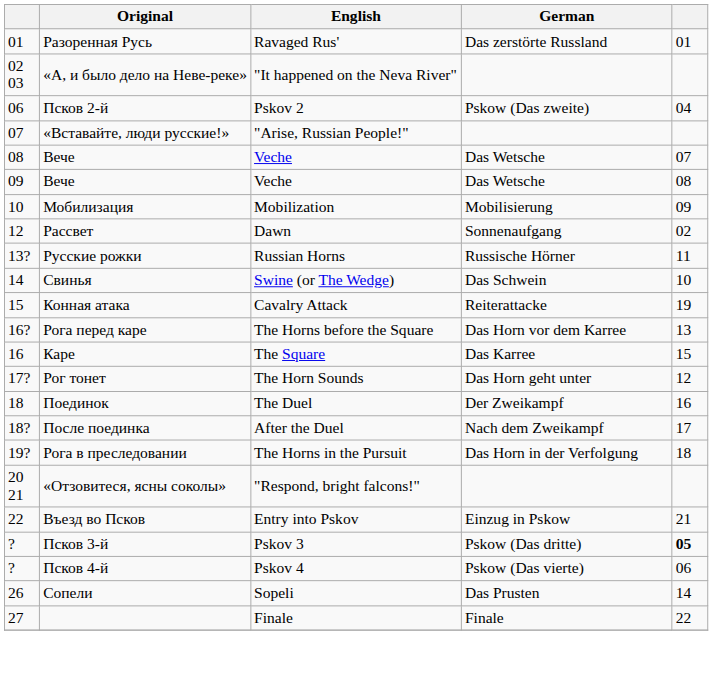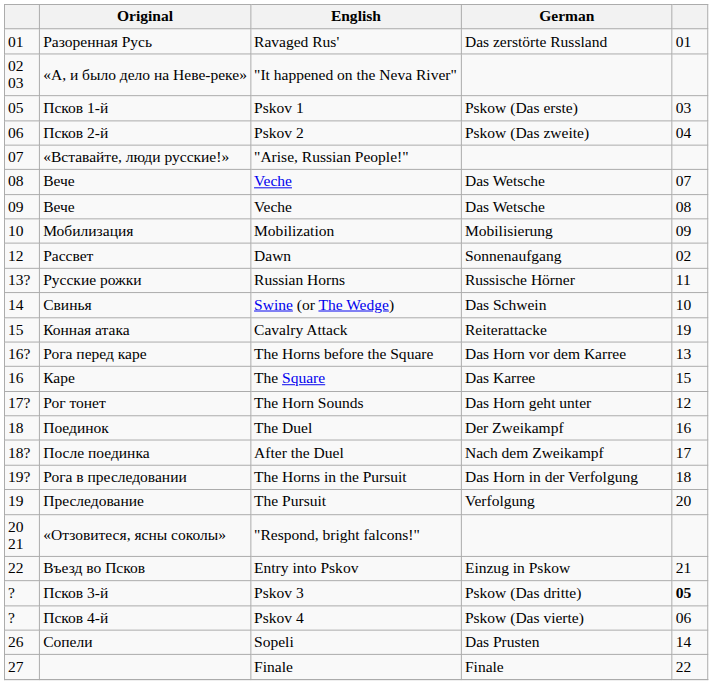+ row: (16, 108)
+ row: (16, 501)
